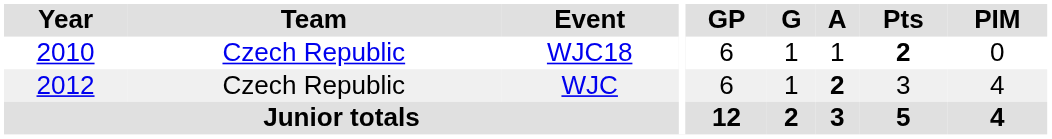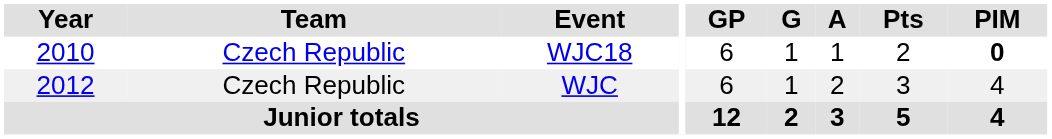(903, 52) bold -> (903, 52) normal
(997, 52) normal -> (997, 52) bold
(837, 85) bold -> (837, 85) normal
